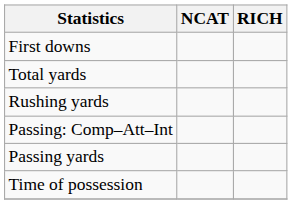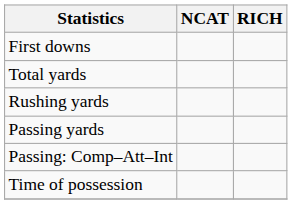rows swapped: (56, 157) <-> (91, 129)
